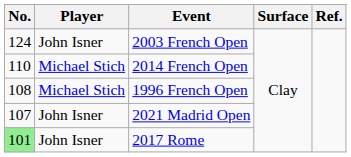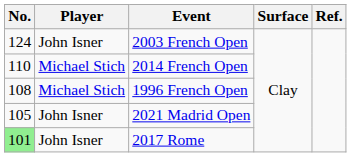(20, 115) 107 -> (20, 115) 105
